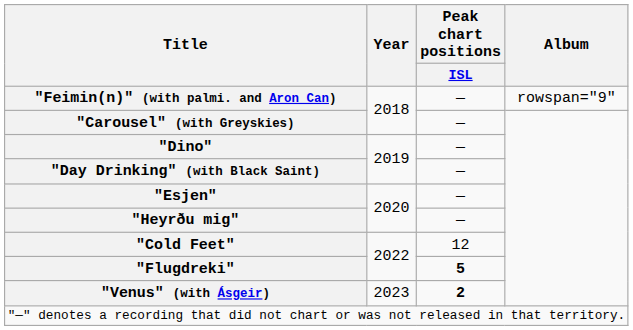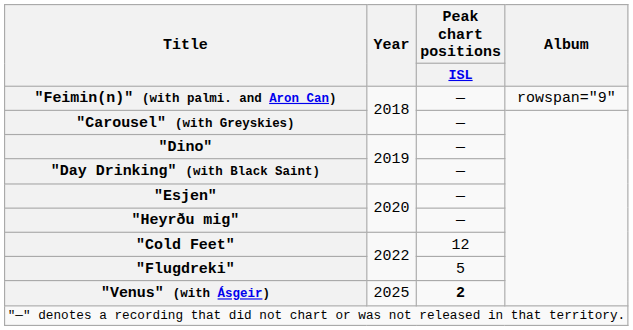(461, 269) bold -> (461, 269) normal
(391, 293) 2023 -> (391, 293) 2025
